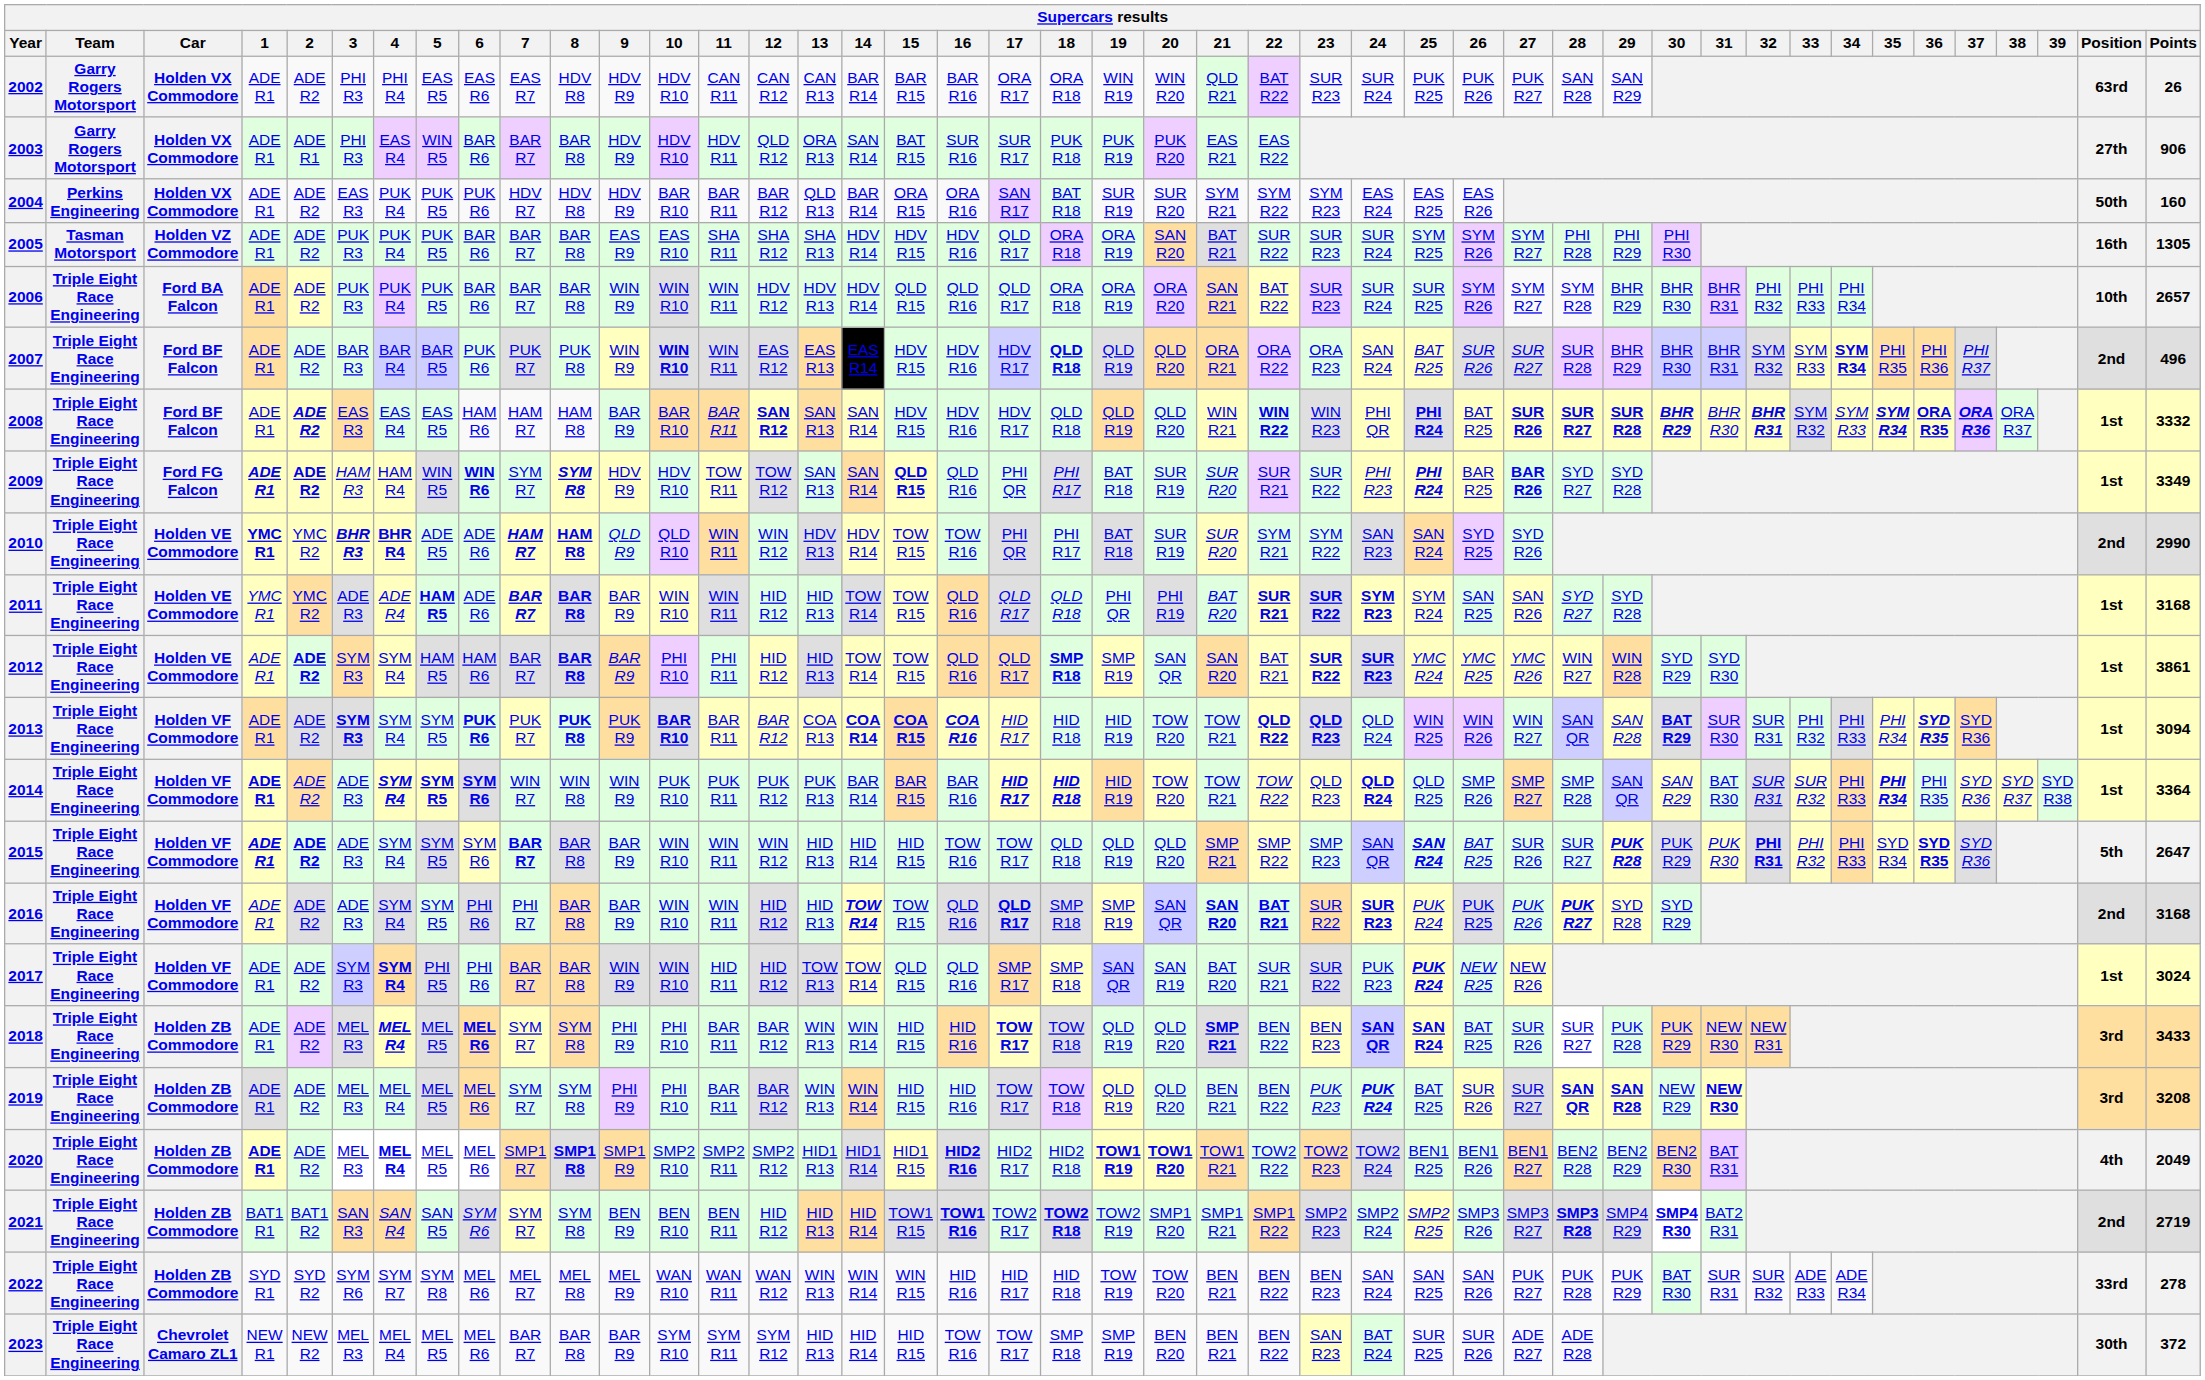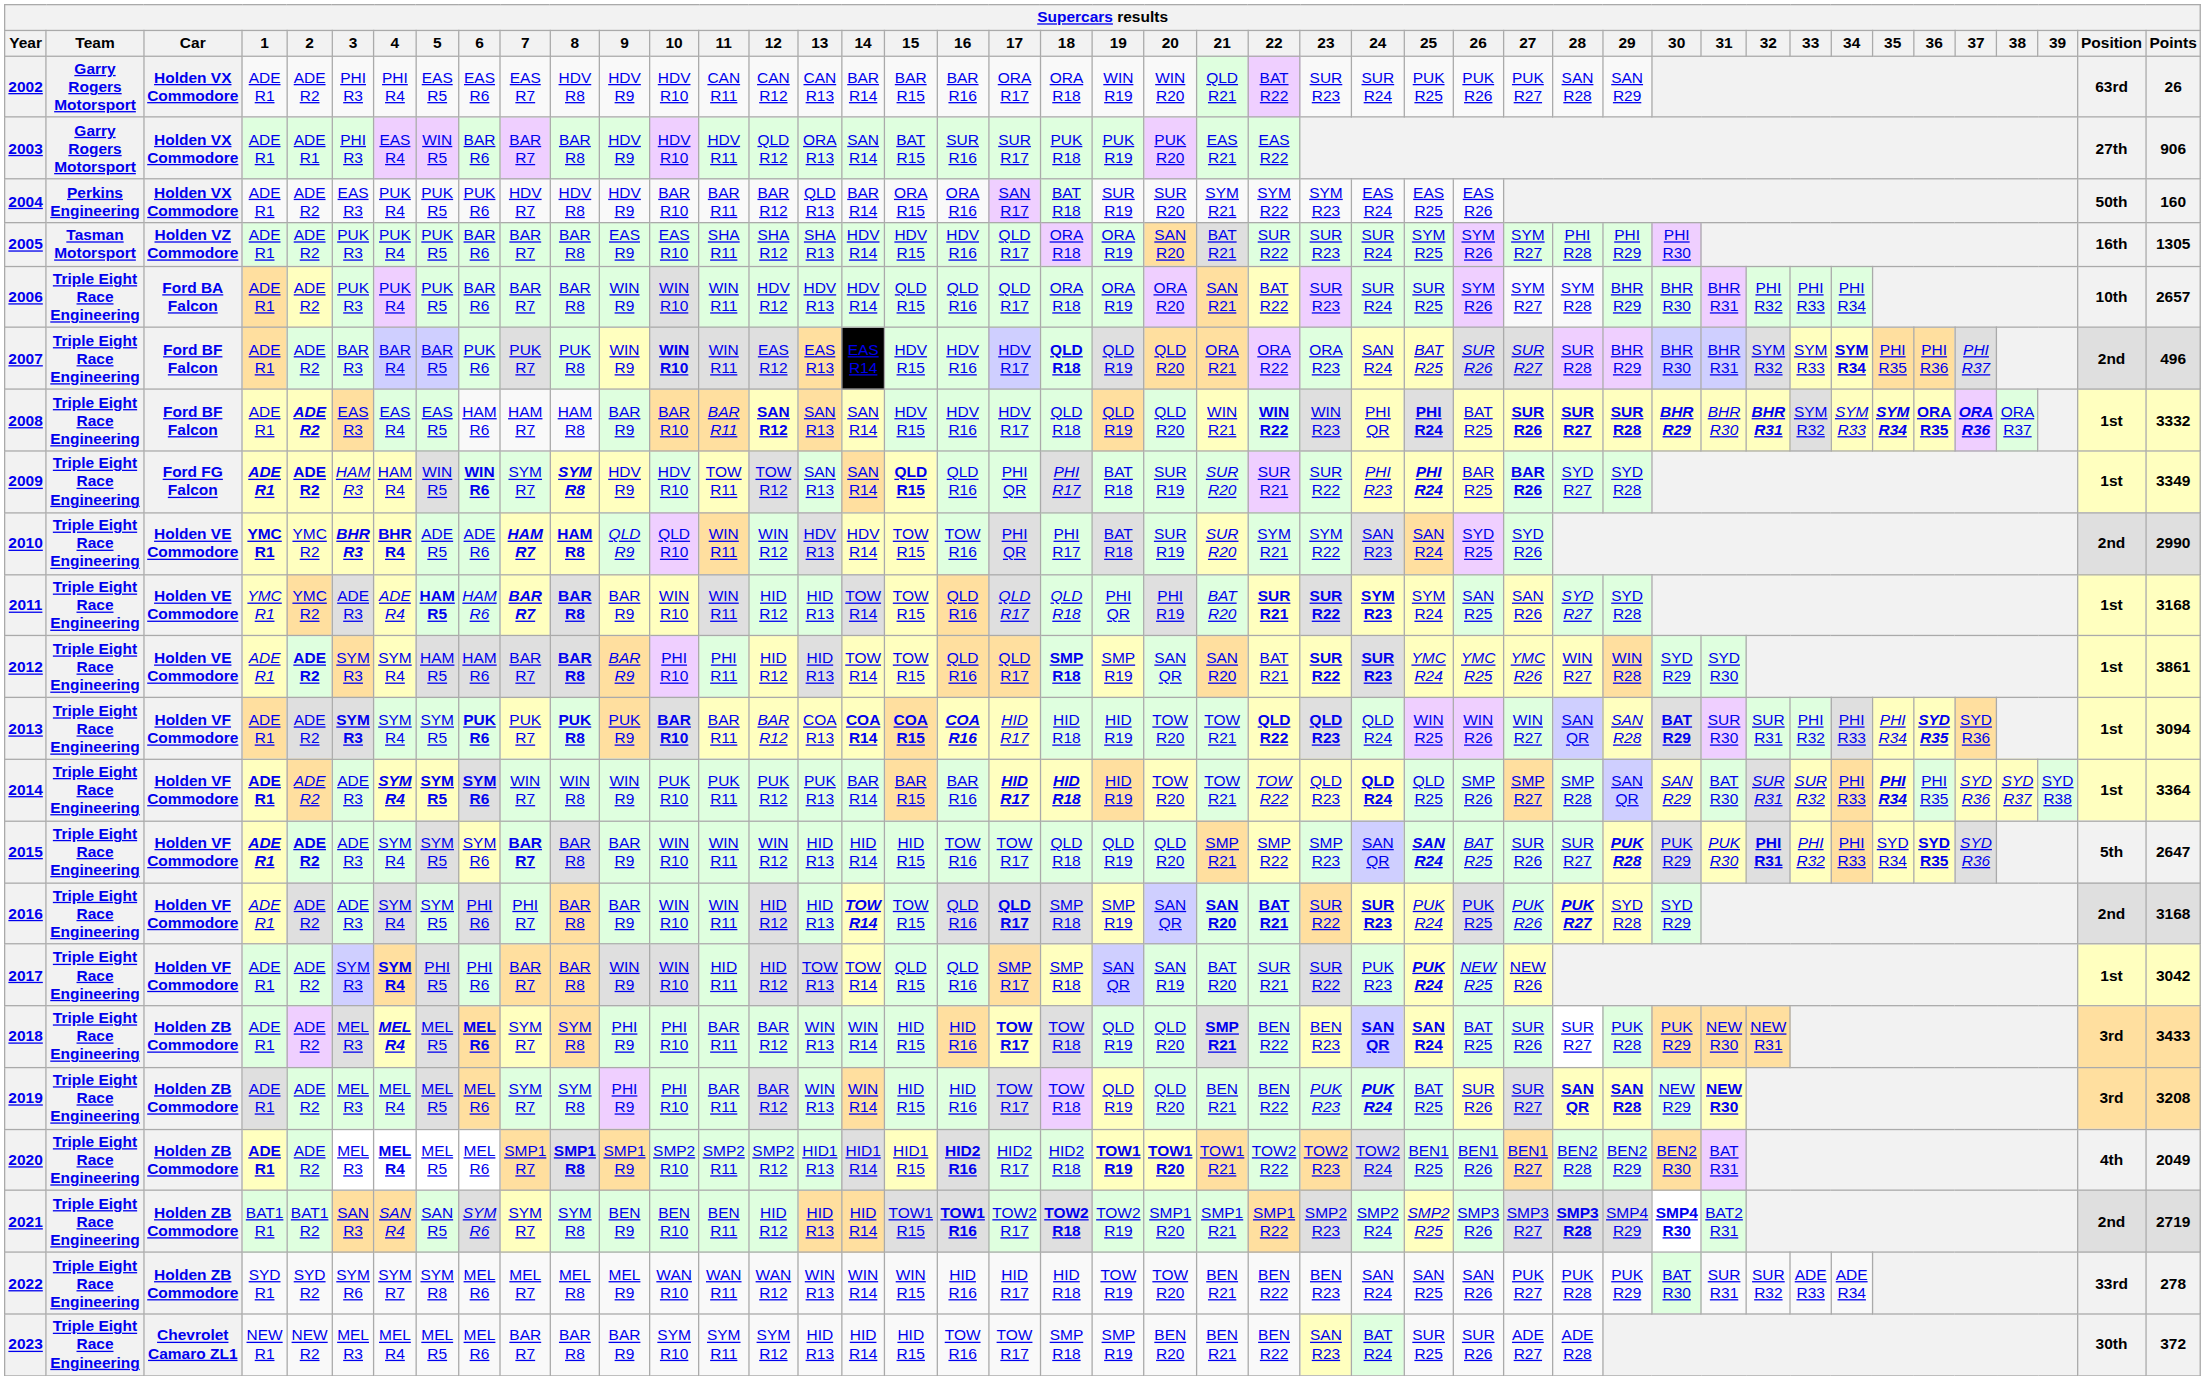(480, 605) ADE R6 -> (480, 605) HAM R6
(2173, 975) 3024 -> (2173, 975) 3042
